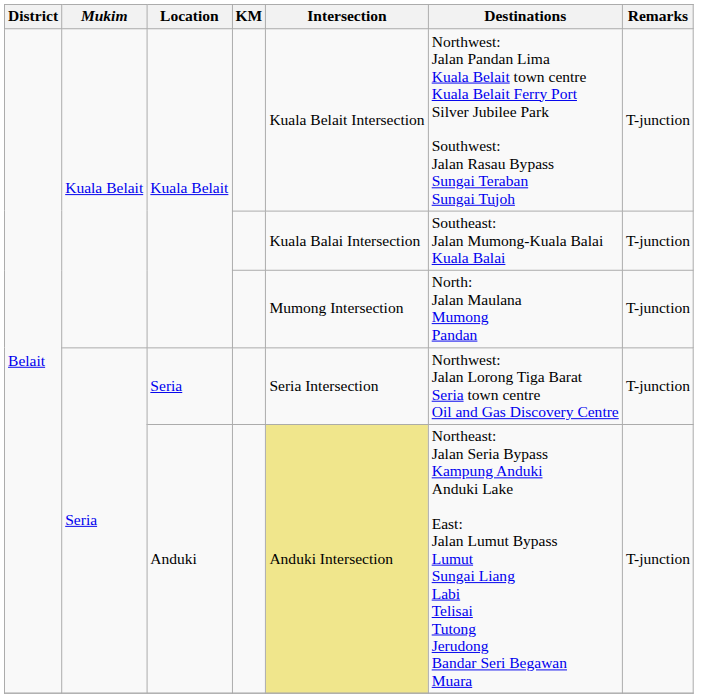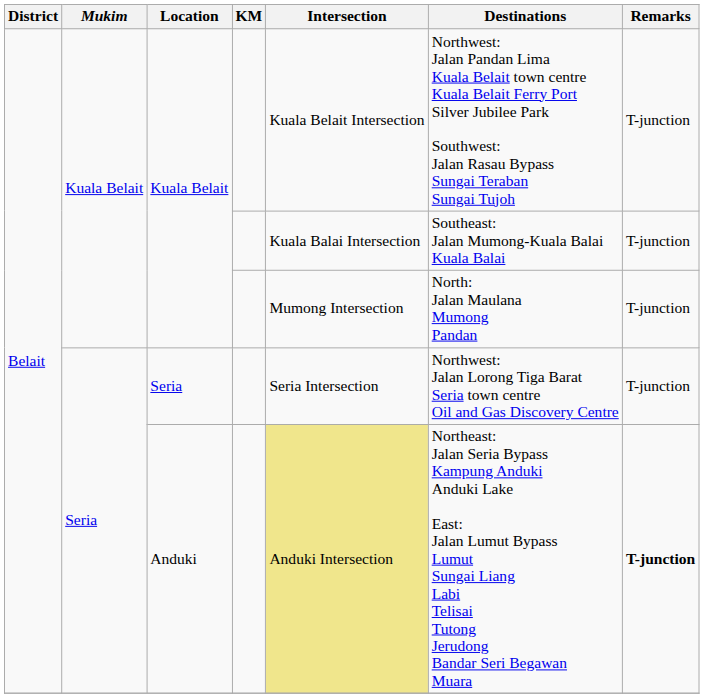(658, 558) normal -> (661, 558) bold
